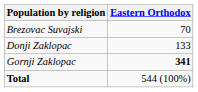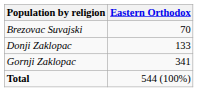(183, 62) bold -> (183, 62) normal
